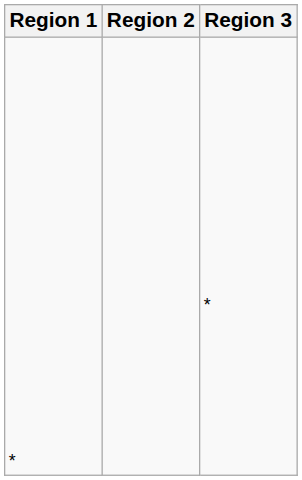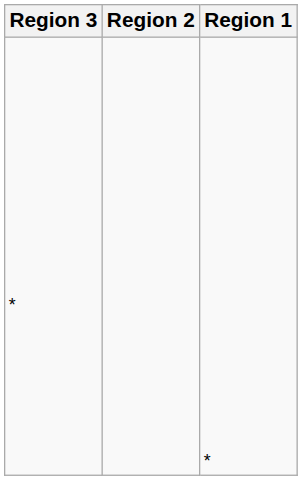columns swapped: (53, 20) <-> (248, 20)
